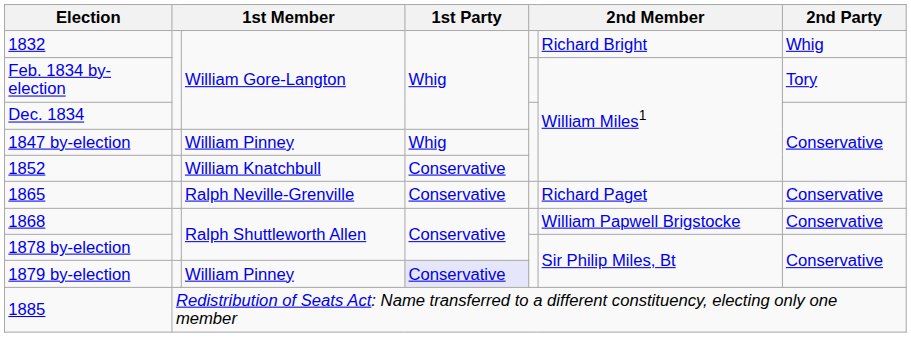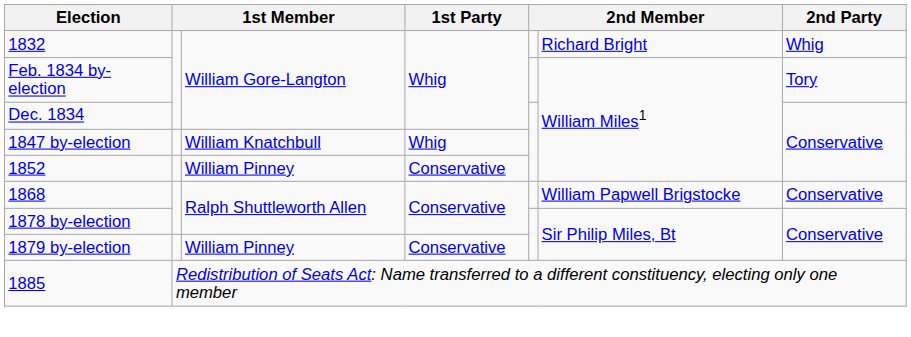(240, 141) William Pinney -> (253, 141) William Knatchbull
(253, 168) William Knatchbull -> (240, 168) William Pinney
- row: (27, 194)
(457, 273) lavender background -> (457, 247) no background
